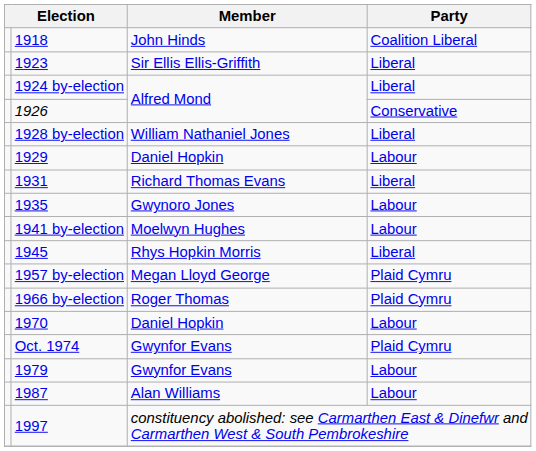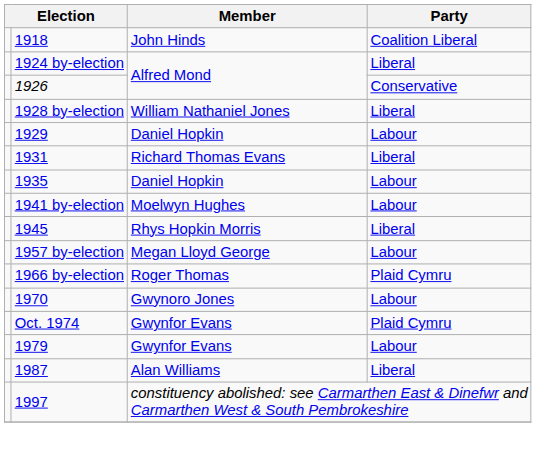- row: (31, 63)
(183, 205) Gwynoro Jones -> (177, 181) Daniel Hopkin
(411, 275) Plaid Cymru -> (394, 252) Labour
(177, 323) Daniel Hopkin -> (183, 299) Gwynoro Jones
(394, 393) Labour -> (393, 370) Liberal
